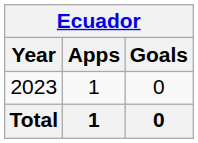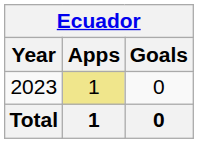(94, 87) no background -> (94, 87) khaki background
